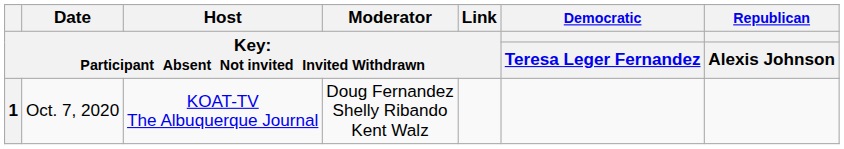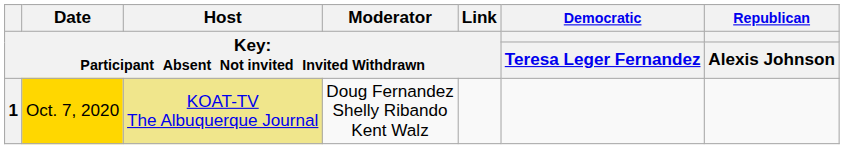(73, 110) no background -> (73, 110) gold background
(223, 110) no background -> (223, 110) khaki background
